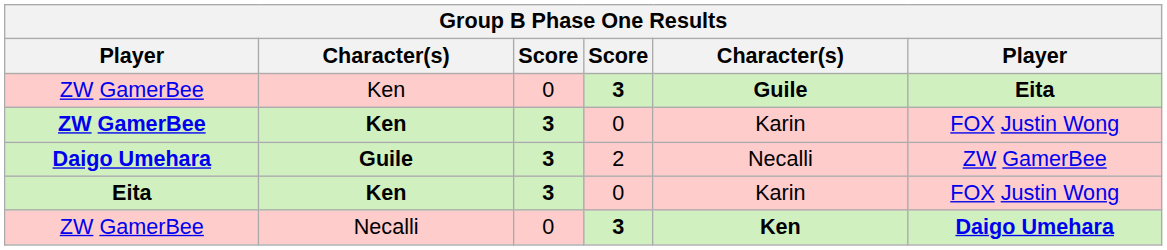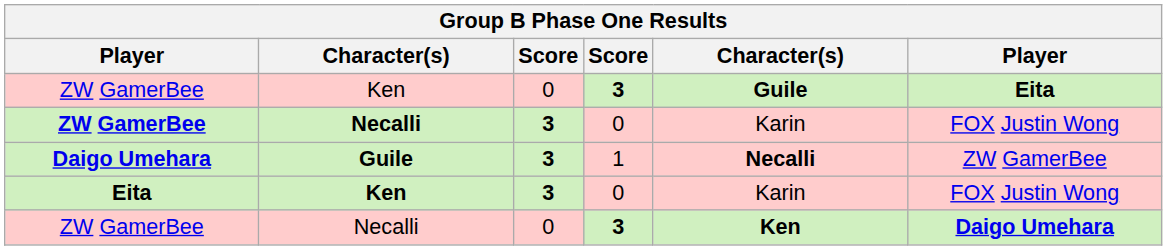(386, 124) Ken -> (386, 124) Necalli
(618, 158) 2 -> (618, 158) 1
(780, 158) normal -> (780, 158) bold
